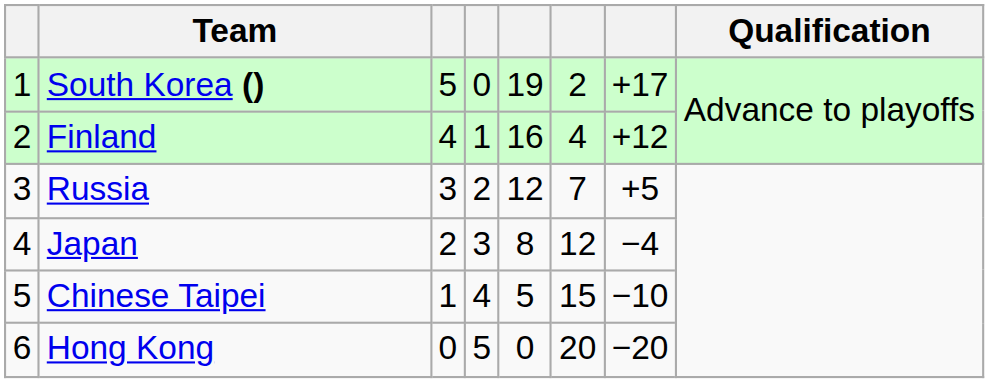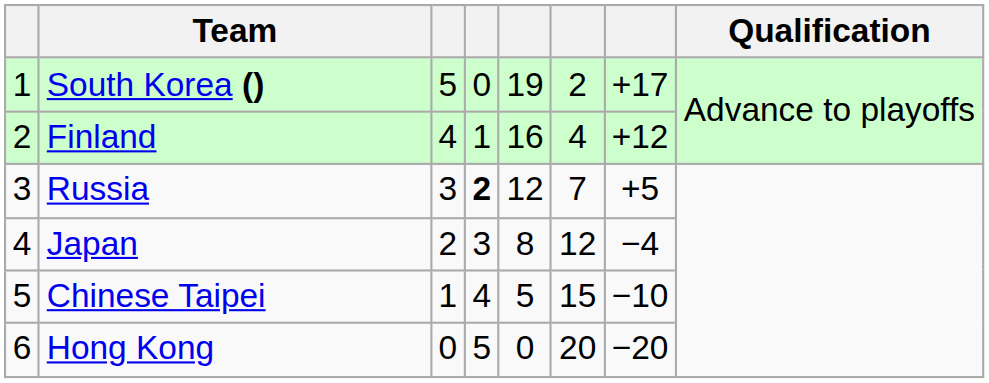(482, 190) normal -> (482, 190) bold
